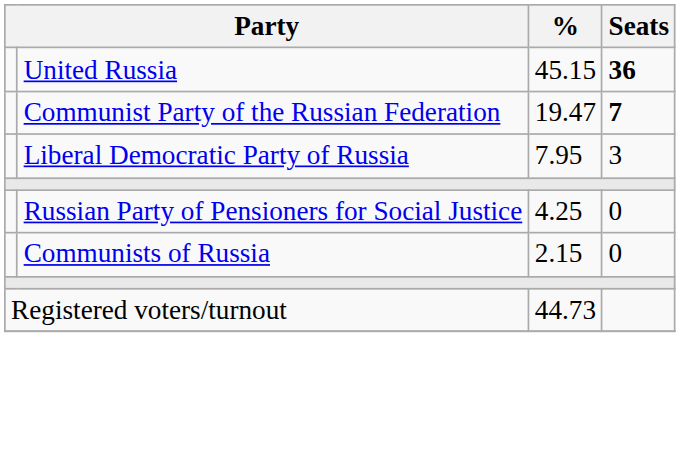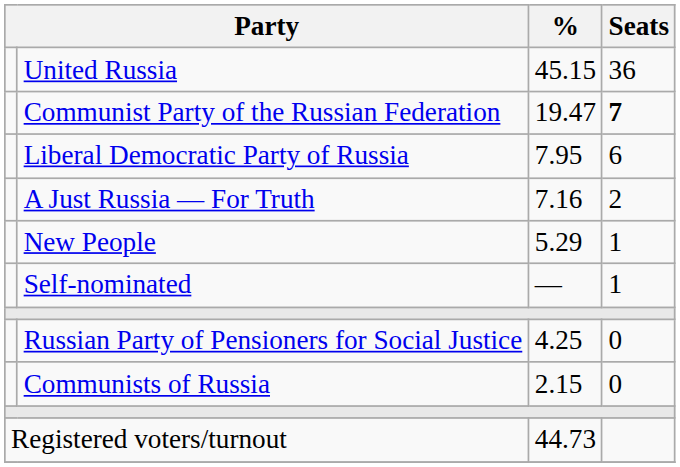(622, 69) bold -> (622, 69) normal
(615, 155) 3 -> (615, 155) 6
+ row: (169, 198)
+ row: (90, 241)
+ row: (108, 284)
